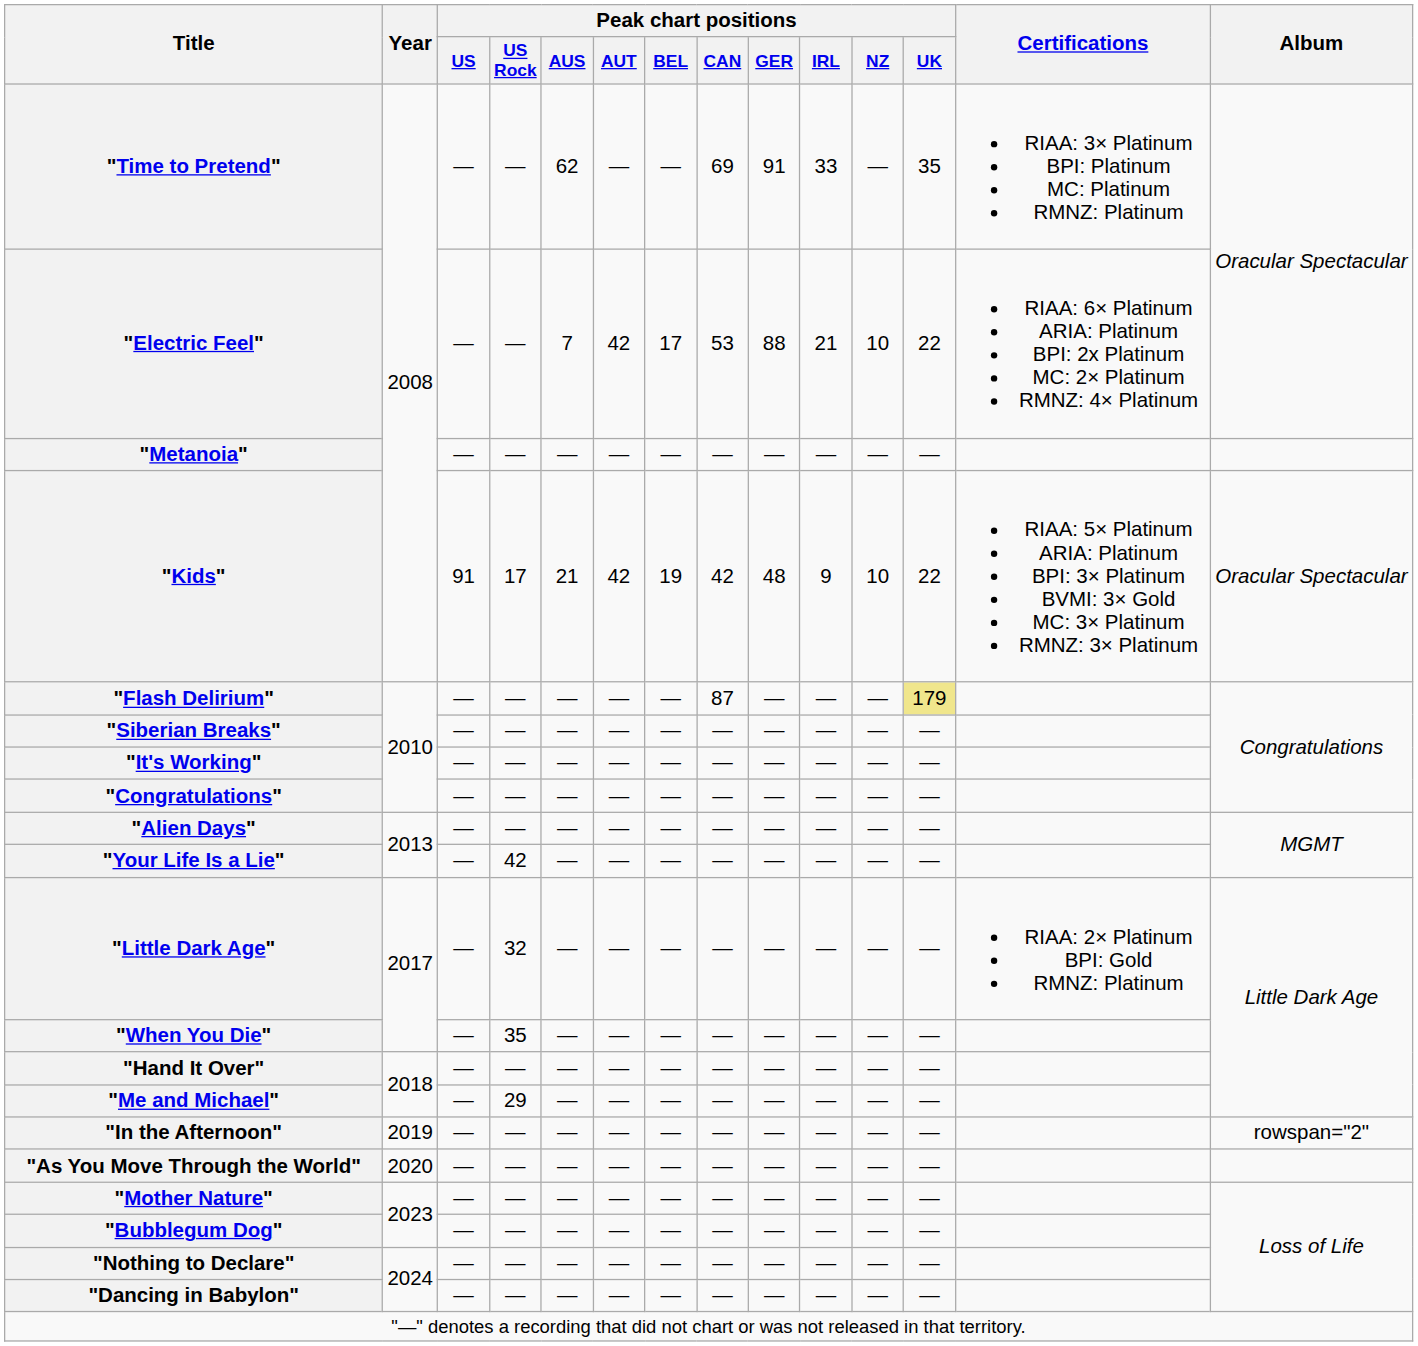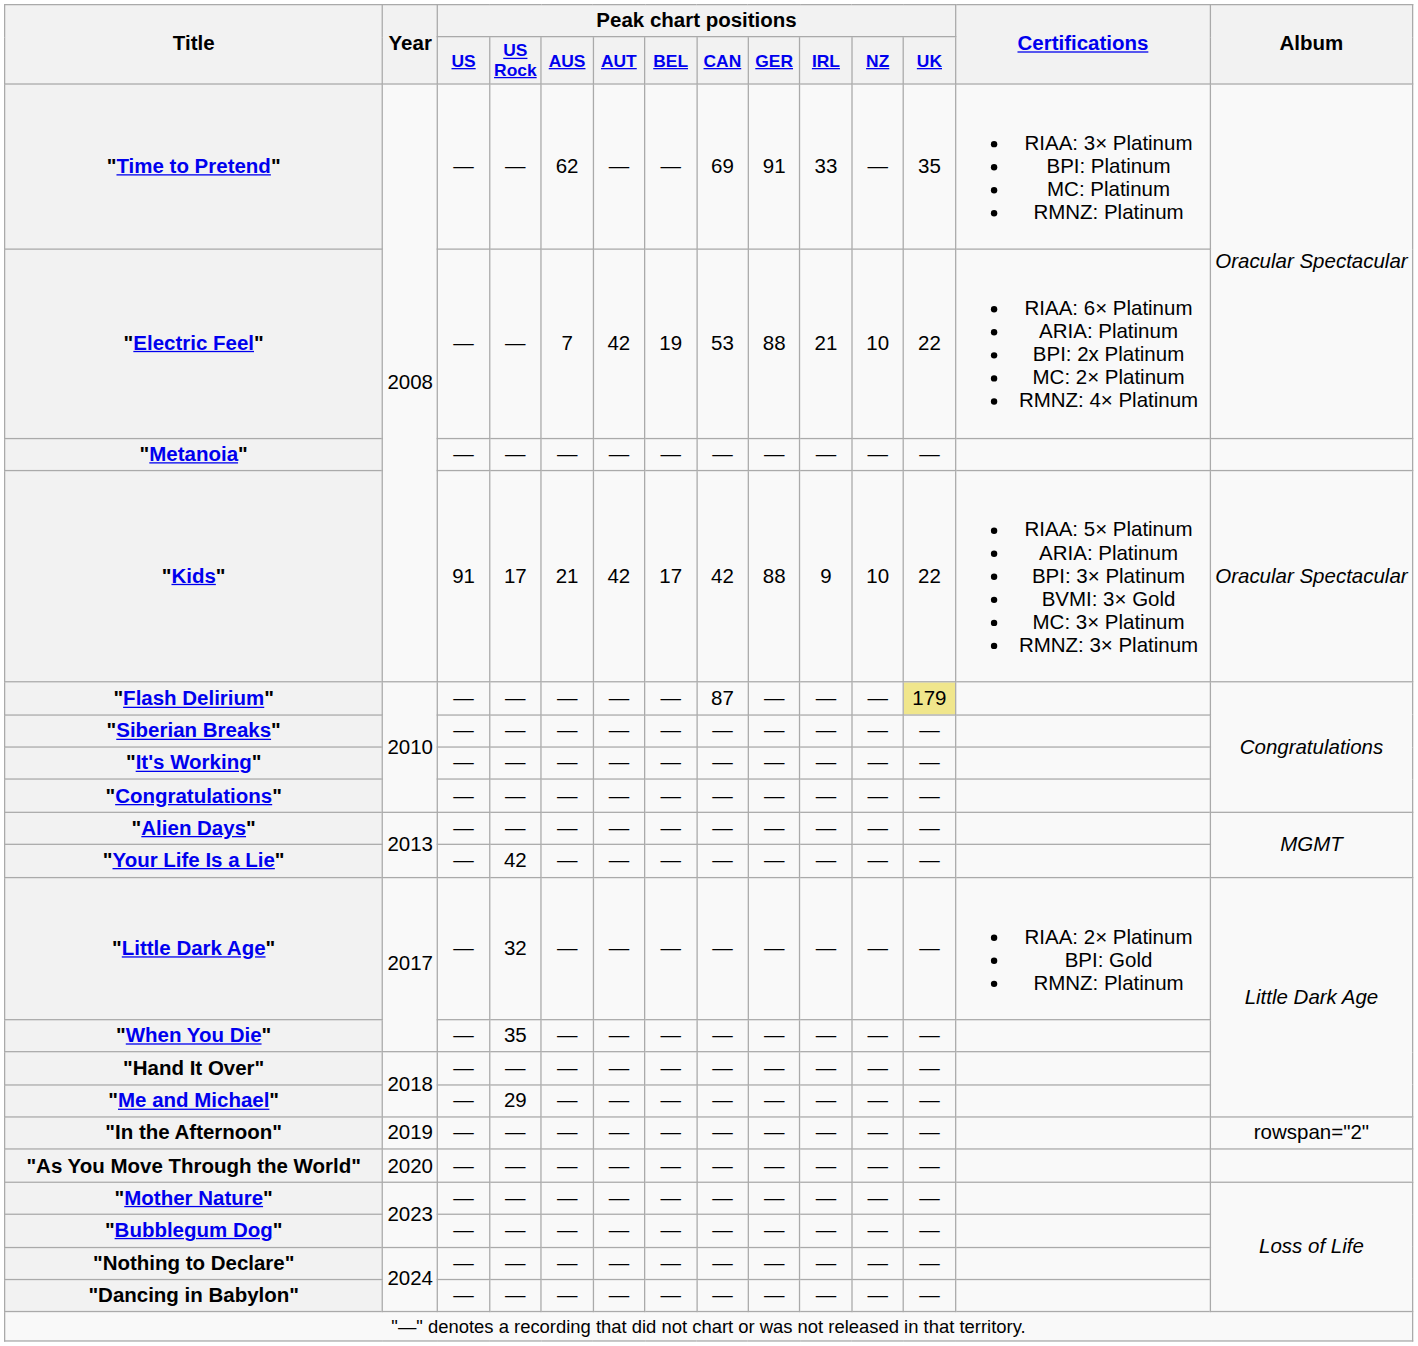(671, 343) 17 -> (671, 343) 19
(671, 576) 19 -> (671, 576) 17
(774, 576) 48 -> (774, 576) 88
